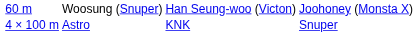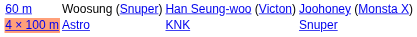(32, 25) no background -> (32, 25) lightsalmon background
